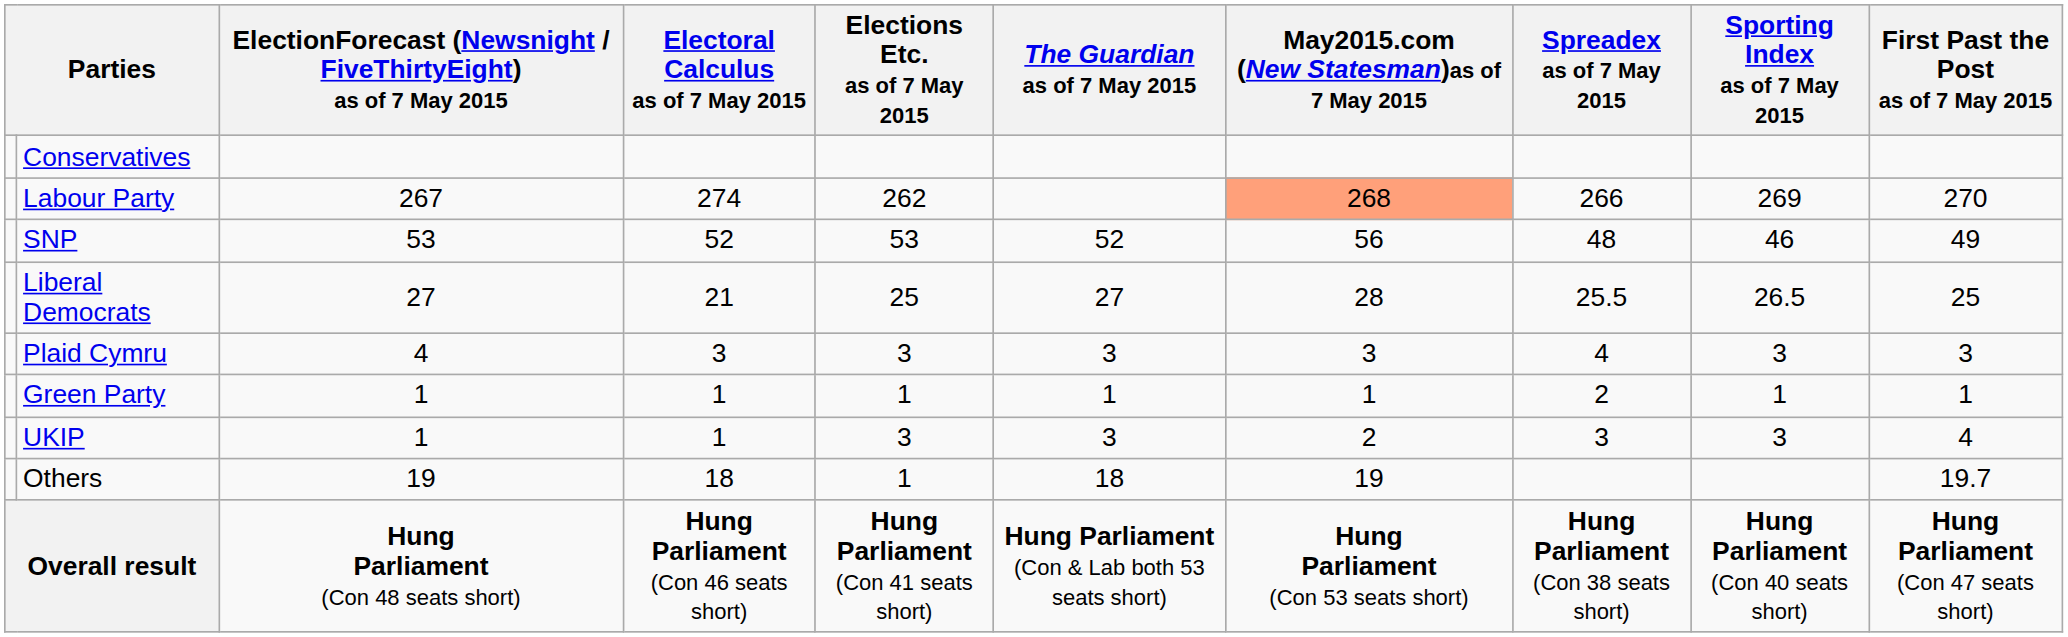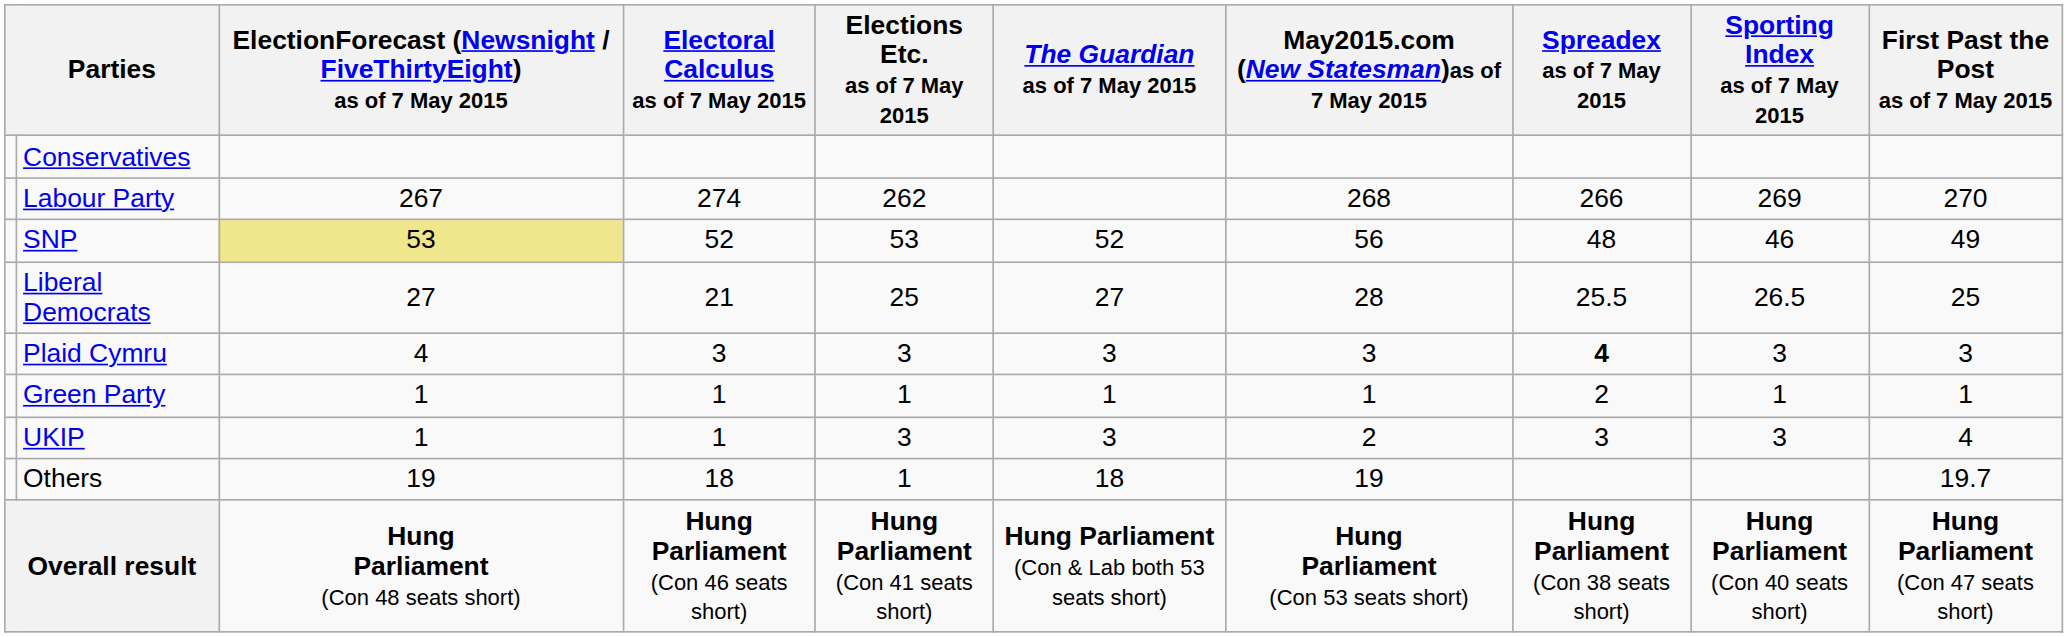(1369, 198) lightsalmon background -> (1369, 198) no background
(421, 240) no background -> (421, 240) khaki background
(1602, 353) normal -> (1602, 353) bold
